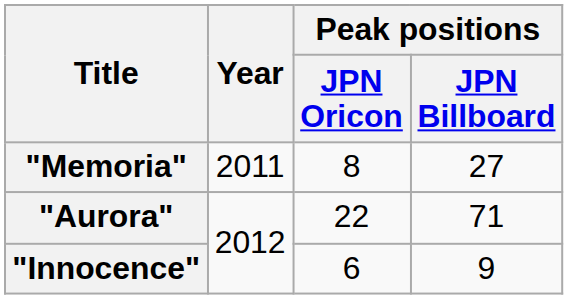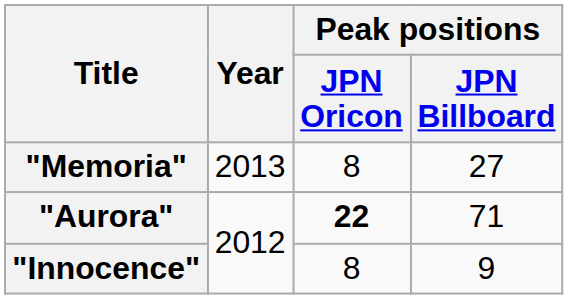(250, 166) 2011 -> (250, 166) 2013
(351, 217) normal -> (351, 217) bold
(352, 267) 6 -> (352, 267) 8
